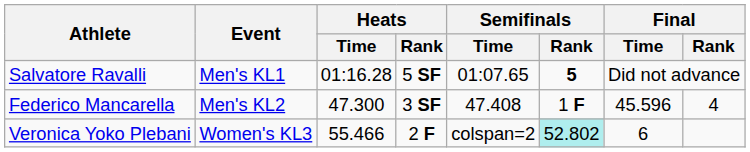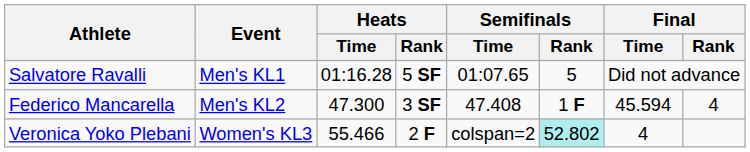(572, 76) bold -> (572, 76) normal
(643, 105) 45.596 -> (643, 105) 45.594
(643, 133) 6 -> (643, 133) 4
